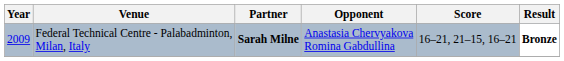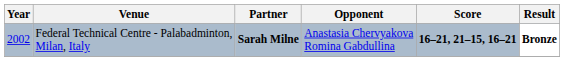(19, 40) 2009 -> (19, 40) 2002
(468, 40) normal -> (468, 40) bold
